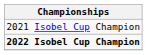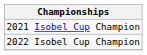(73, 42) bold -> (73, 42) normal
